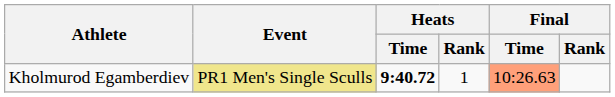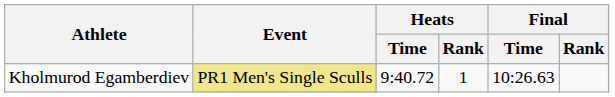(408, 77) bold -> (407, 77) normal
(524, 77) lightsalmon background -> (523, 77) no background
